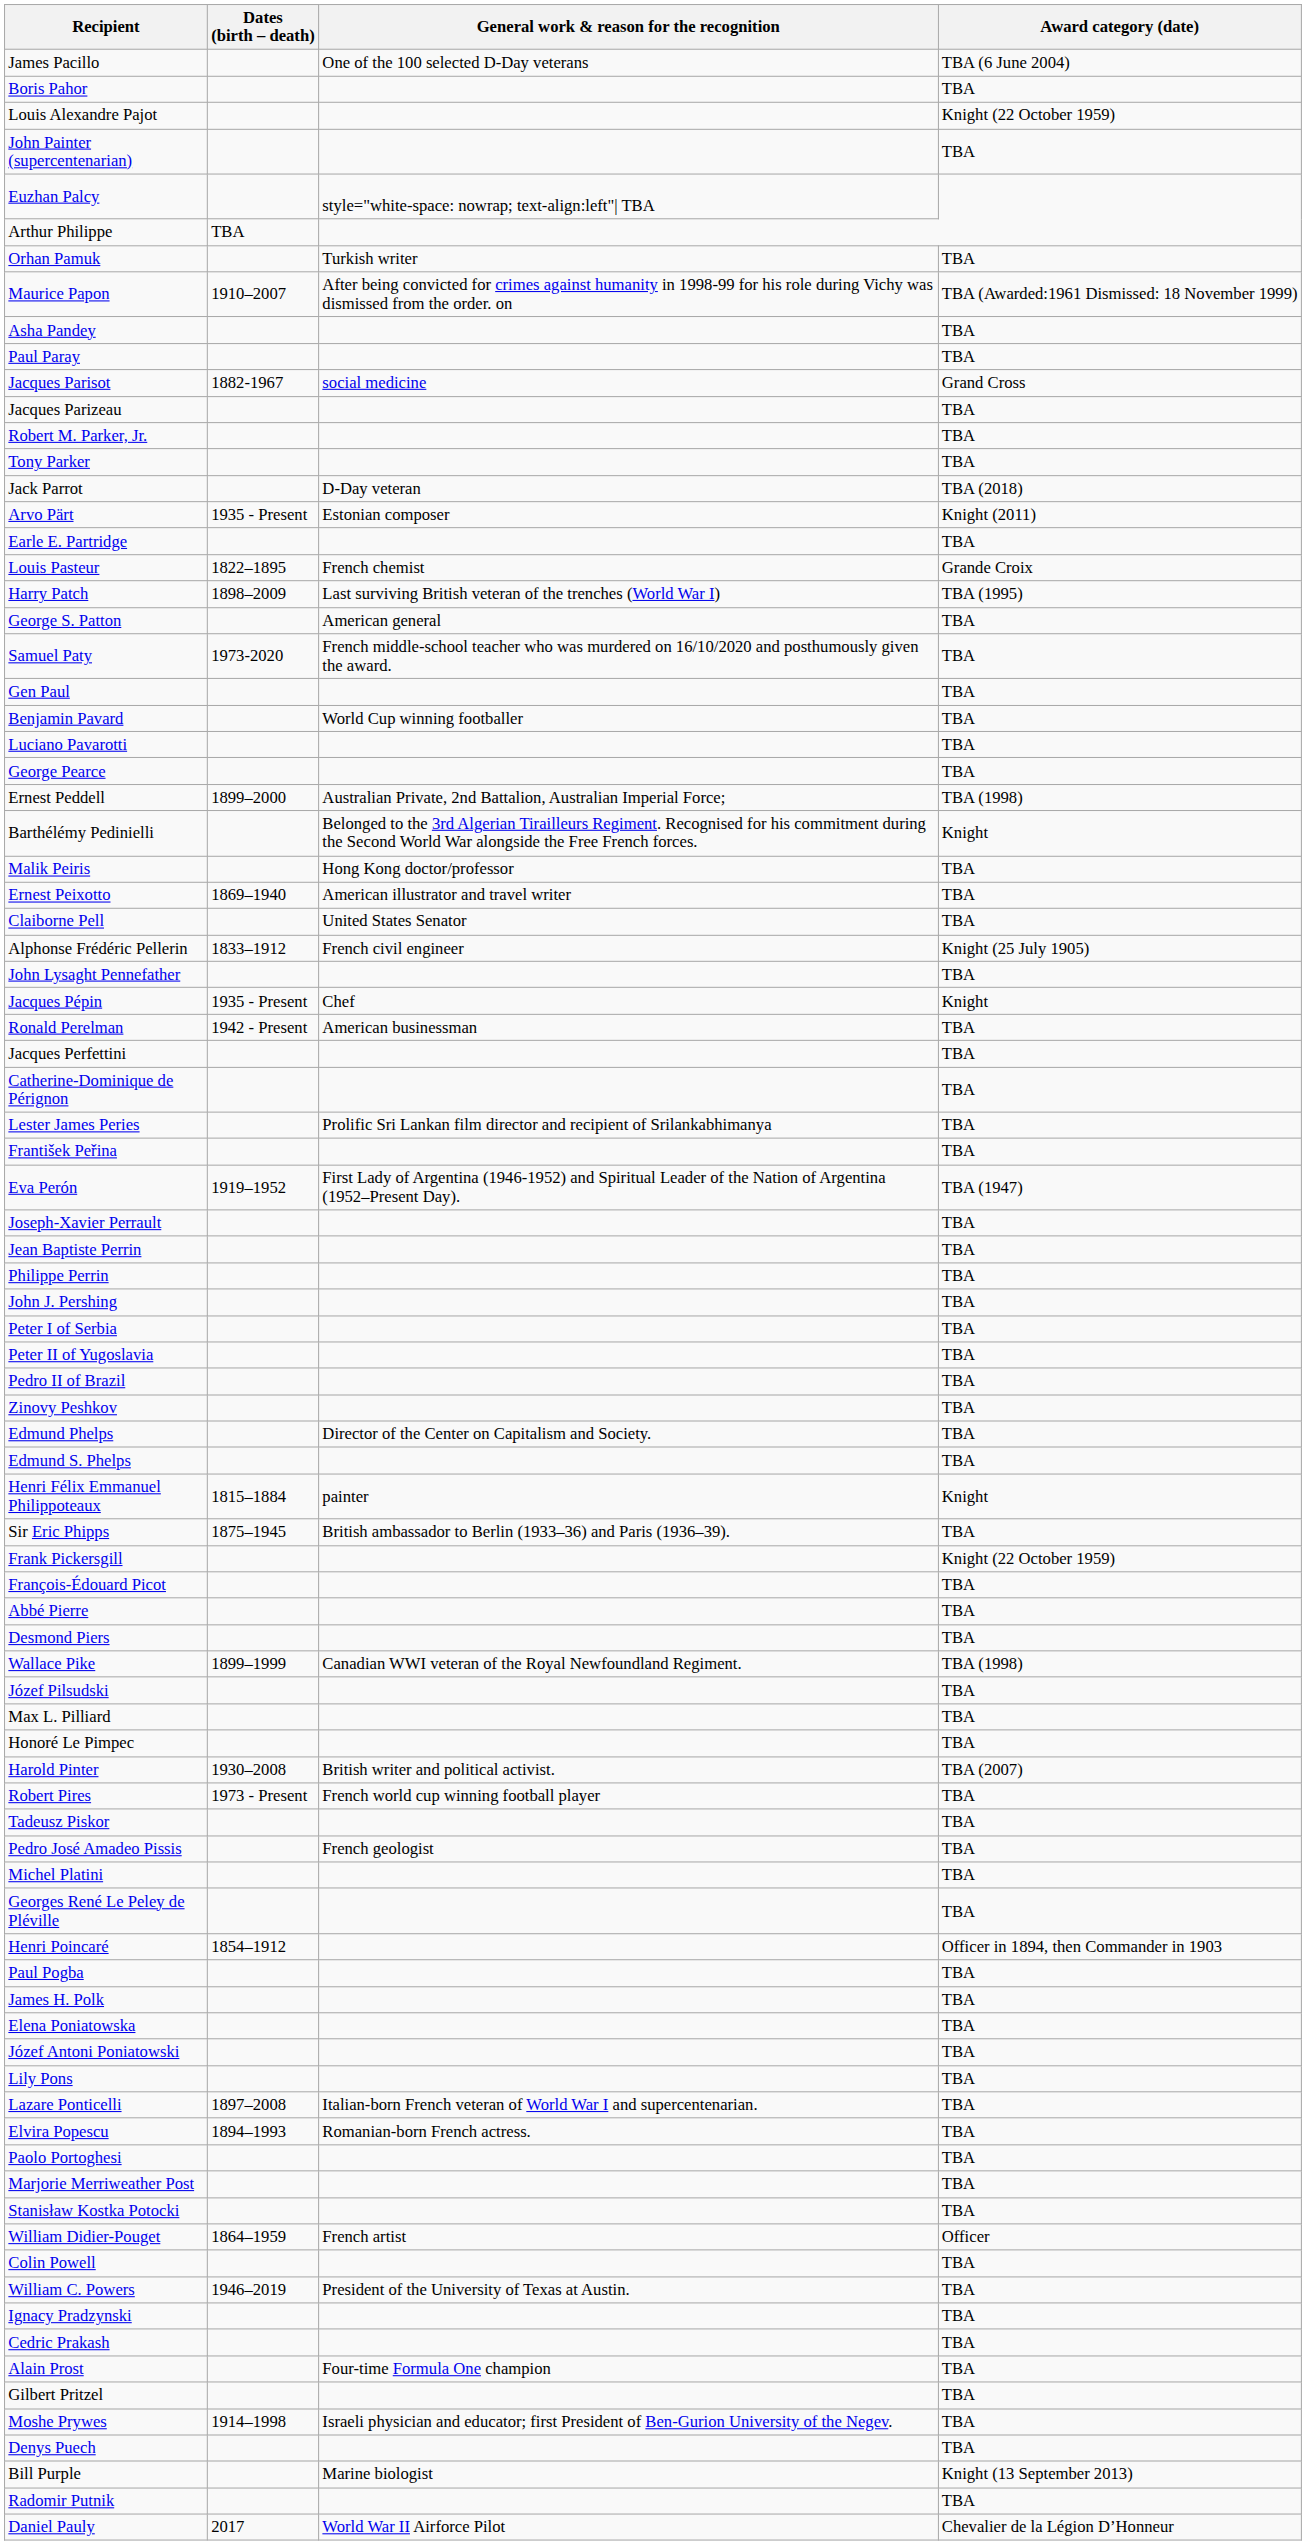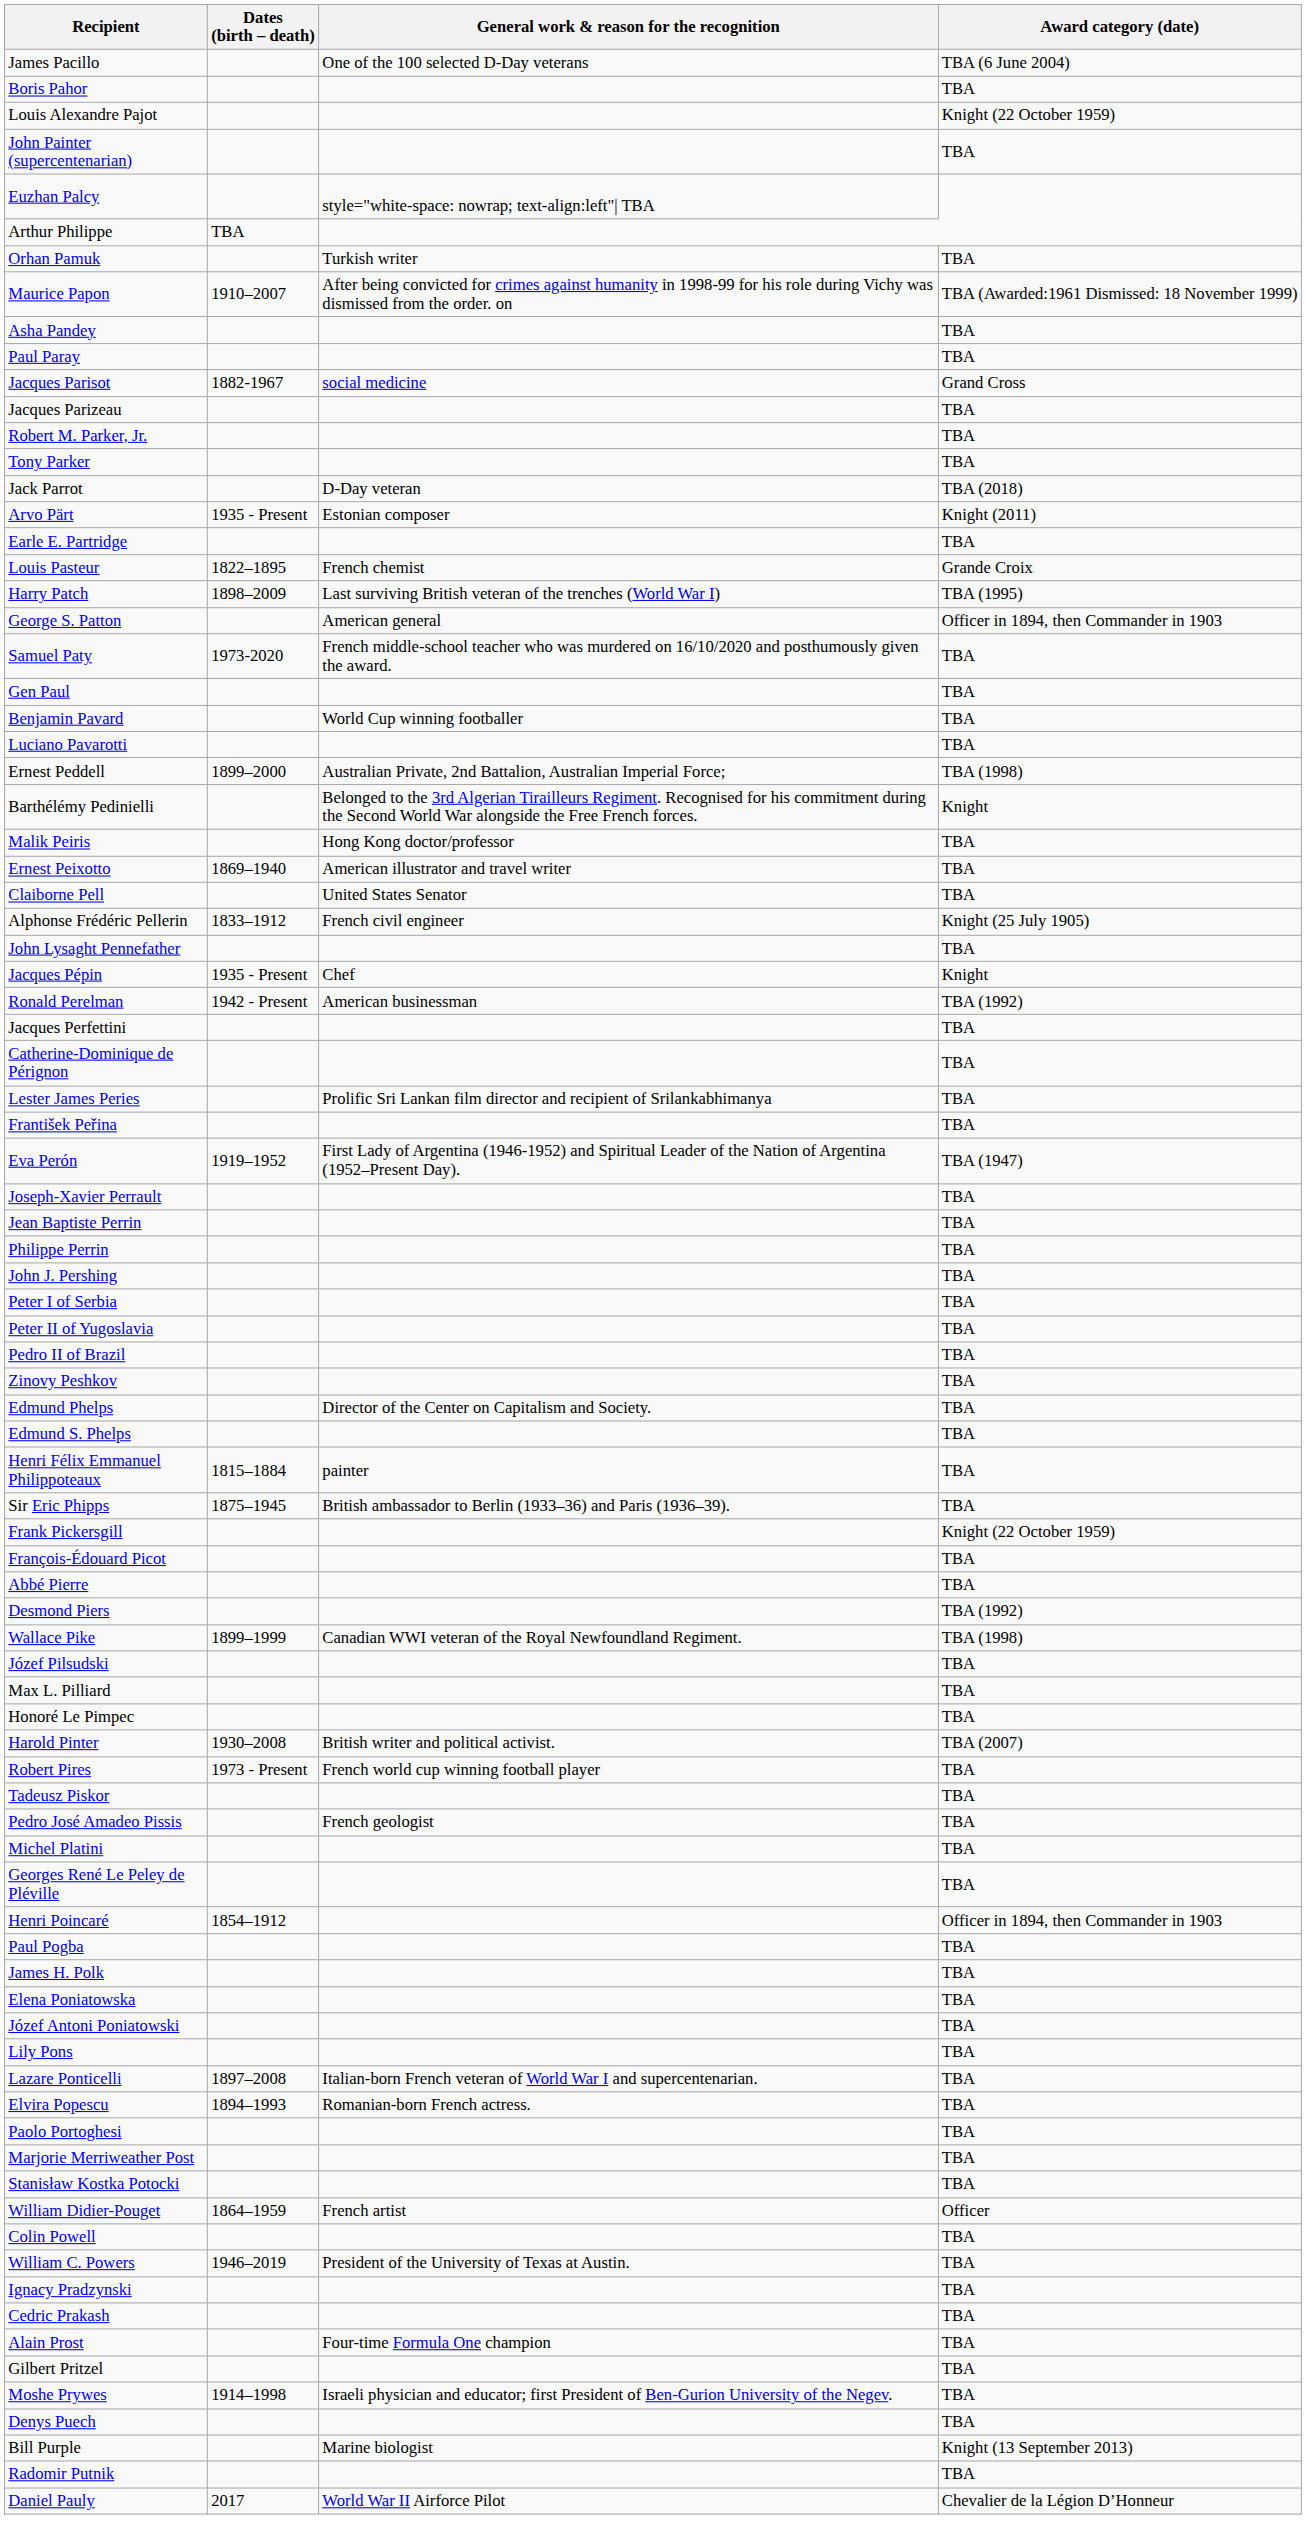(958, 620) TBA -> (1082, 620) Officer in 1894, then Commander in 1903
- row: (57, 771)
(958, 1027) TBA -> (982, 1000) TBA (1992)
(965, 1496) Knight -> (958, 1469) TBA
(958, 1637) TBA -> (982, 1611) TBA (1992)
